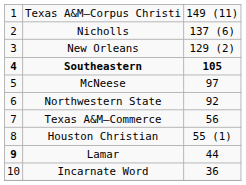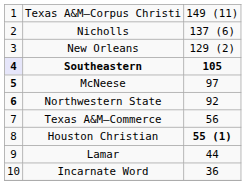(13, 66) no background -> (13, 66) lavender background
(13, 84) normal -> (13, 84) bold
(13, 101) normal -> (13, 101) bold
(212, 136) normal -> (212, 136) bold
(13, 154) bold -> (13, 154) normal
